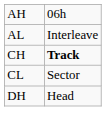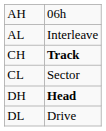(61, 95) normal -> (62, 95) bold
+ row: (16, 116)
